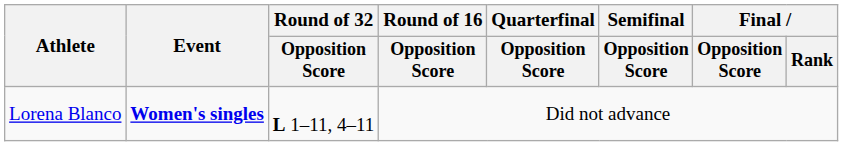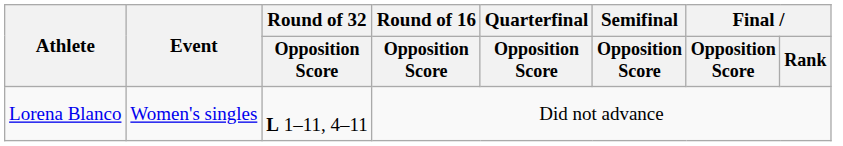(197, 113) bold -> (194, 113) normal
